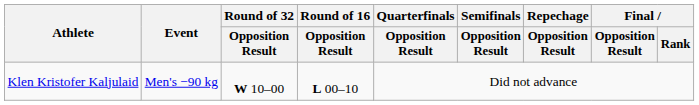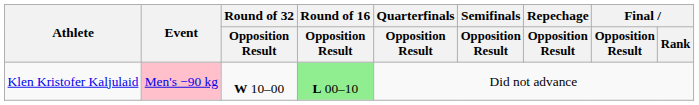(181, 81) no background -> (181, 81) pink background
(335, 89) no background -> (335, 89) lightgreen background
